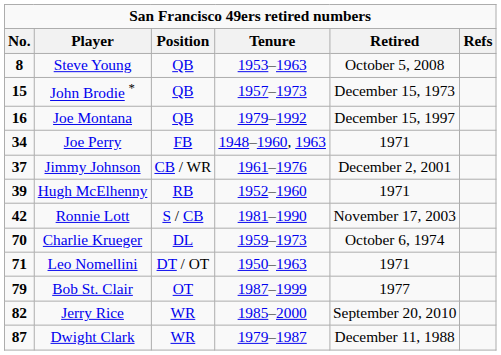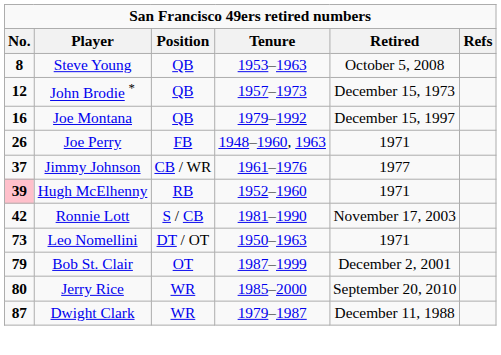(19, 91) 15 -> (19, 91) 12
(19, 142) 34 -> (19, 142) 26
(395, 166) December 2, 2001 -> (395, 166) 1977
(19, 191) no background -> (19, 191) pink background
- row: (93, 240)
(19, 264) 71 -> (19, 240) 73
(395, 288) 1977 -> (395, 264) December 2, 2001
(19, 313) 82 -> (19, 288) 80
